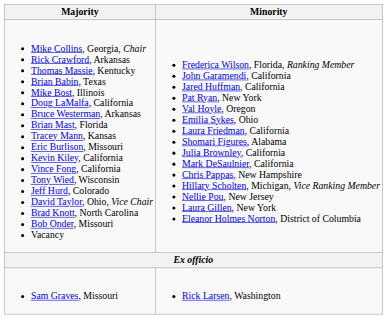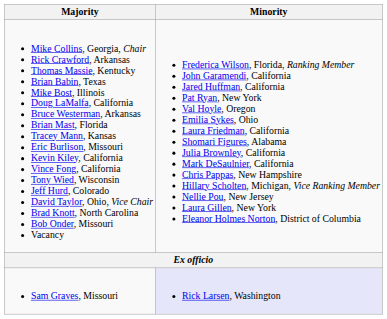(269, 296) no background -> (269, 296) lavender background
